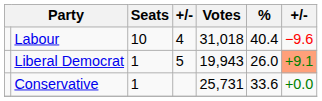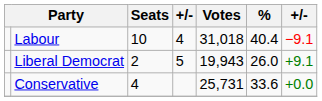(299, 38) −9.6 -> (299, 38) −9.1
(135, 61) 1 -> (135, 61) 2
(299, 61) lightsalmon background -> (299, 61) no background
(135, 84) 1 -> (135, 84) 4
